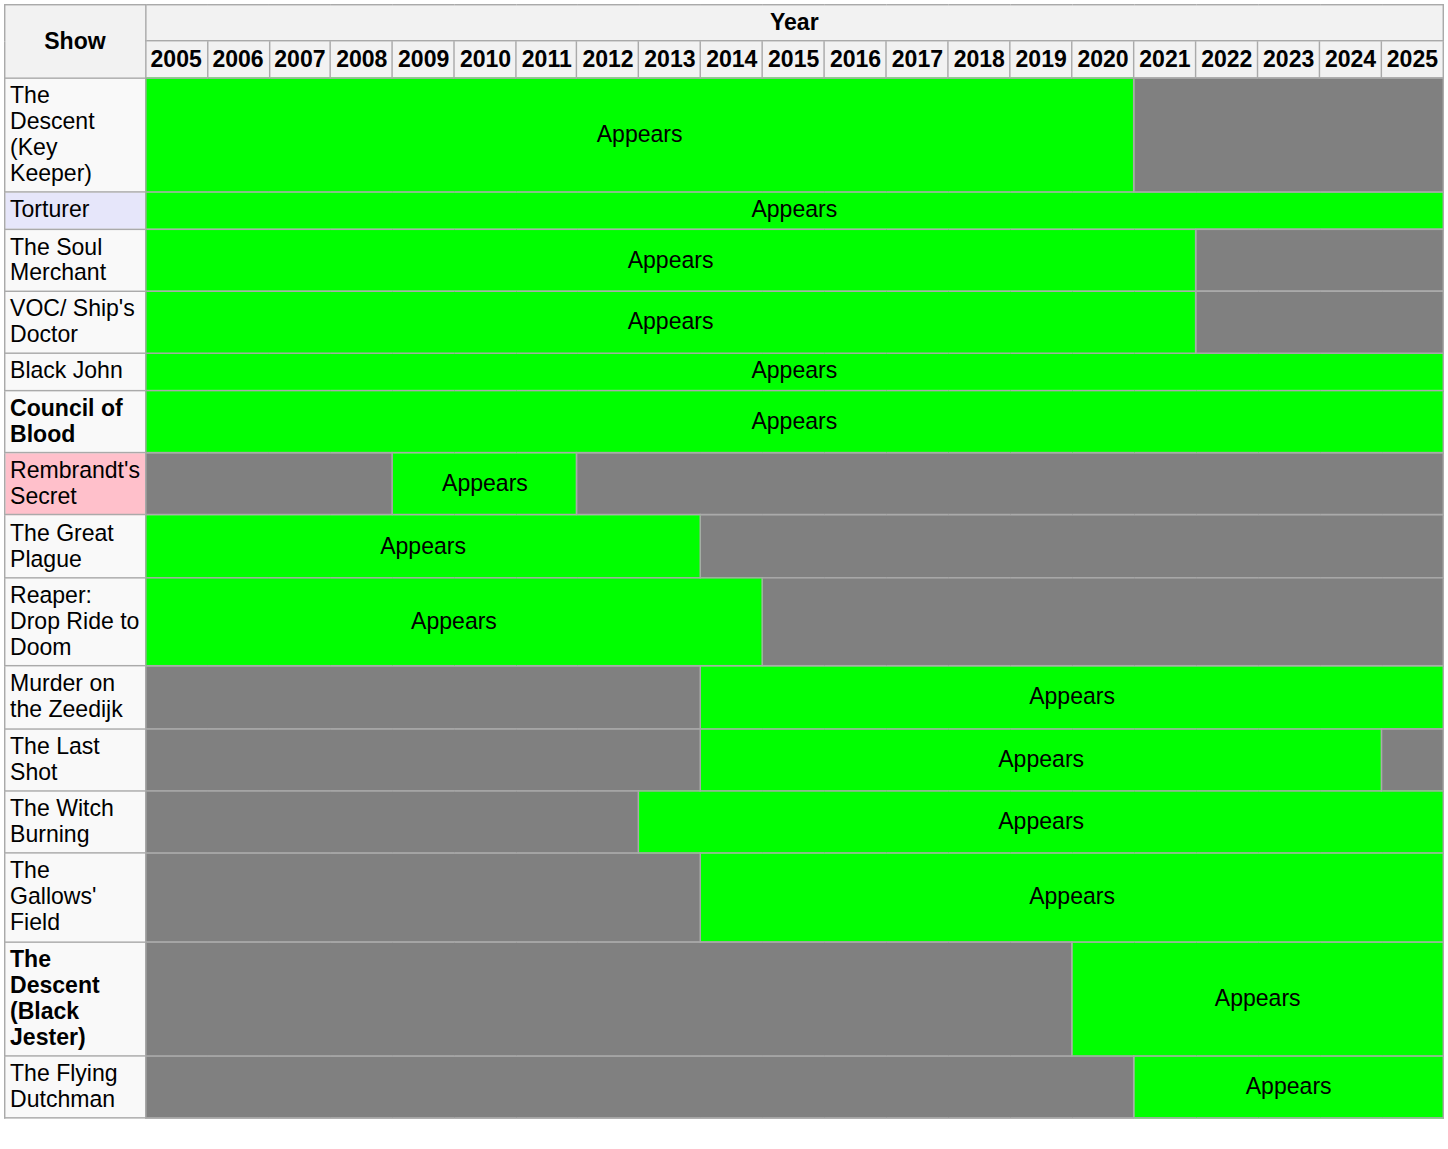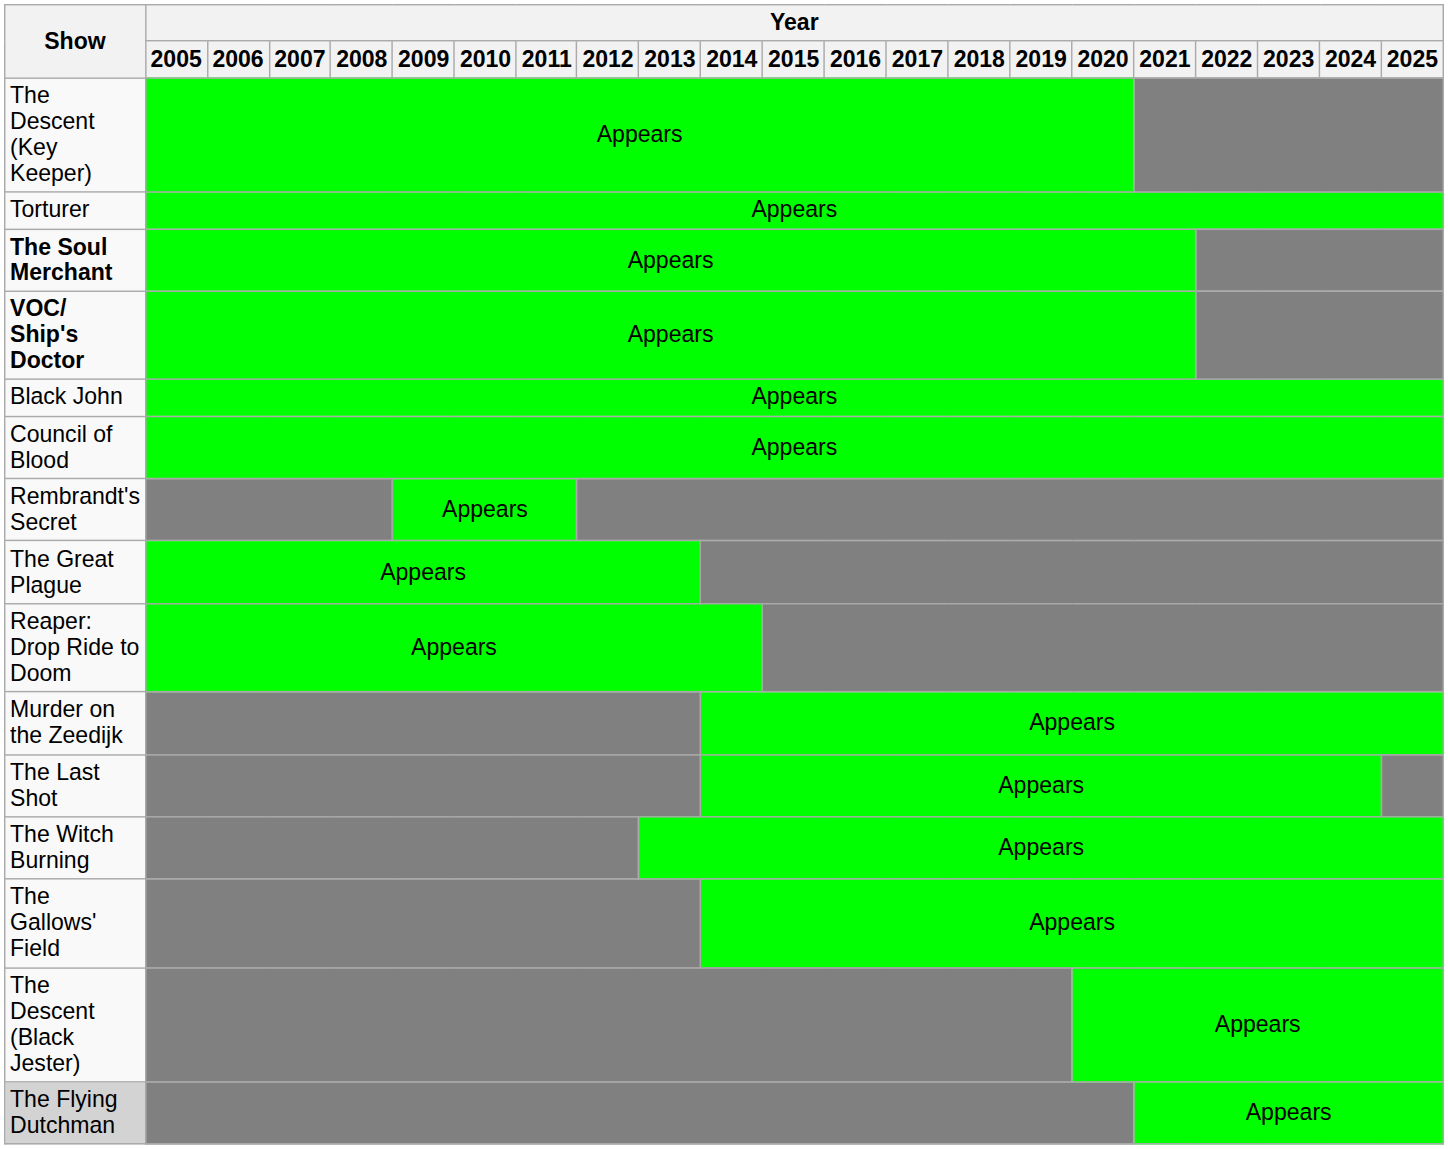(50, 210) lavender background -> (50, 210) no background
(58, 259) normal -> (61, 259) bold
(72, 322) normal -> (47, 335) bold
(66, 421) bold -> (61, 447) normal
(75, 483) pink background -> (75, 509) no background
(55, 998) bold -> (52, 1024) normal
(64, 1086) no background -> (64, 1112) lightgrey background
